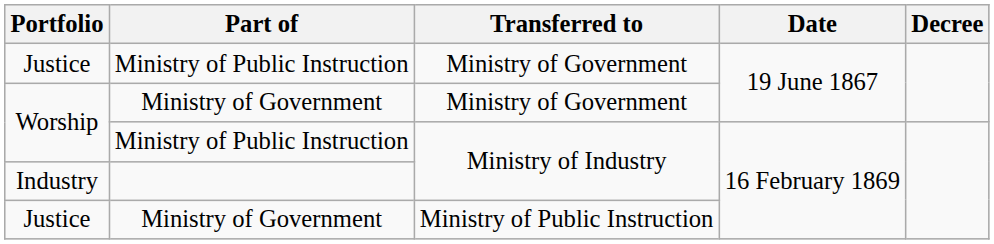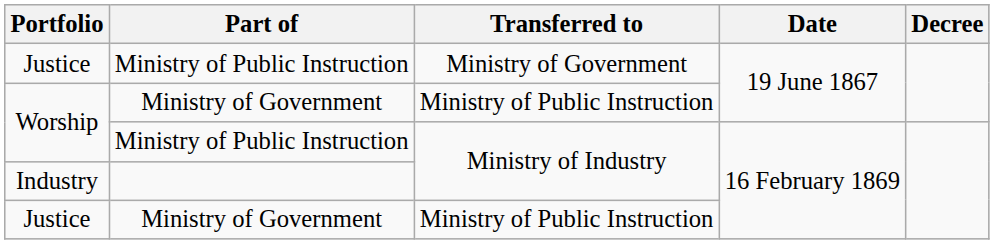(567, 102) Ministry of Government -> (567, 102) Ministry of Public Instruction
